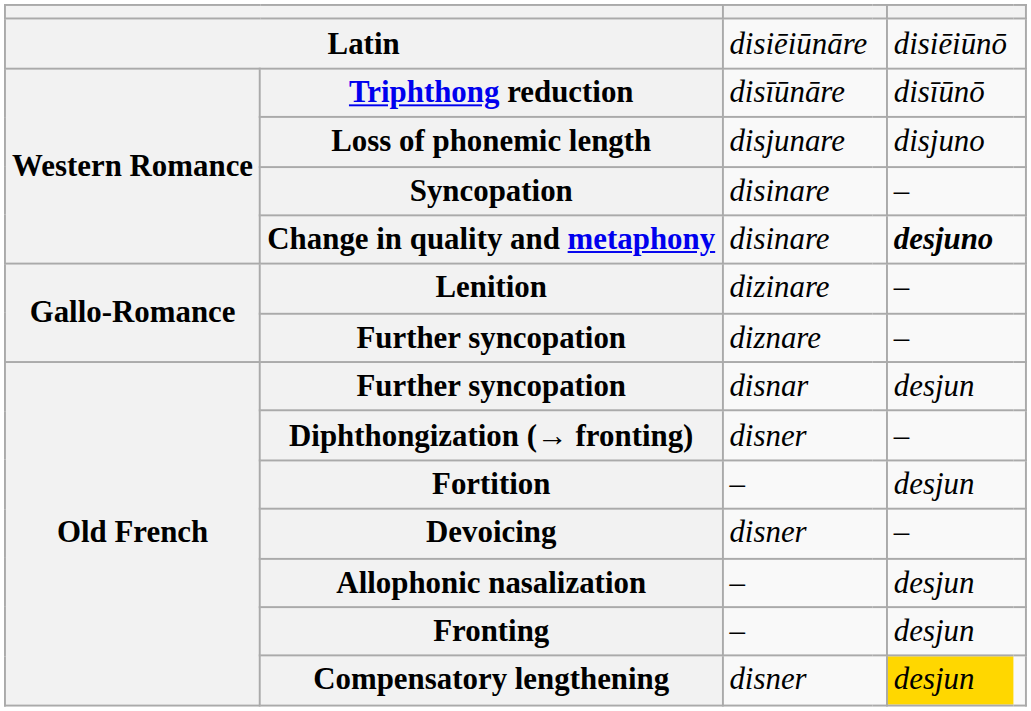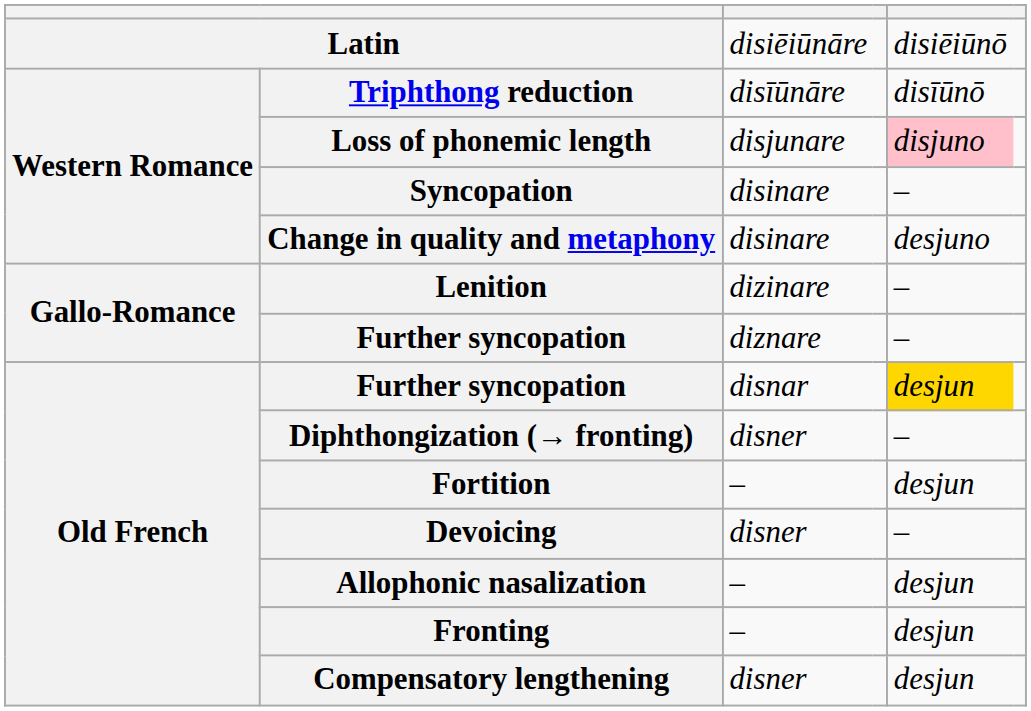(939, 141) no background -> (939, 141) pink background
(944, 239) bold -> (942, 239) normal
(934, 386) no background -> (934, 386) gold background
(934, 679) gold background -> (934, 679) no background
